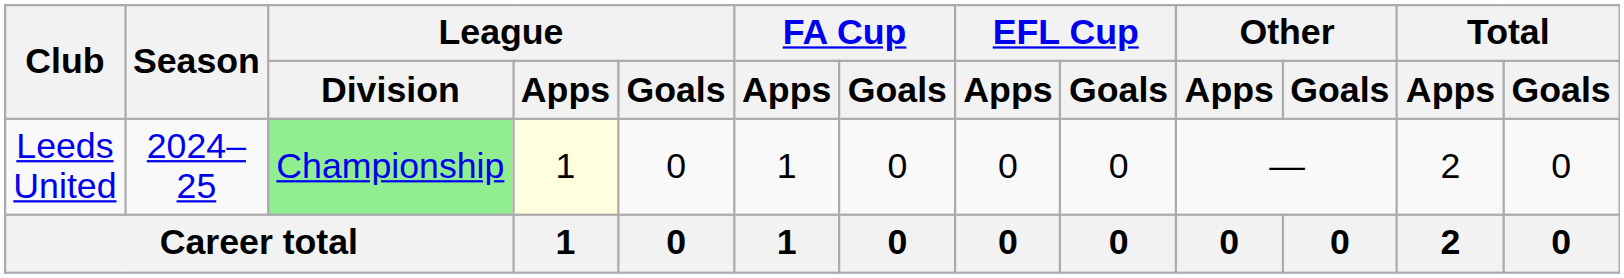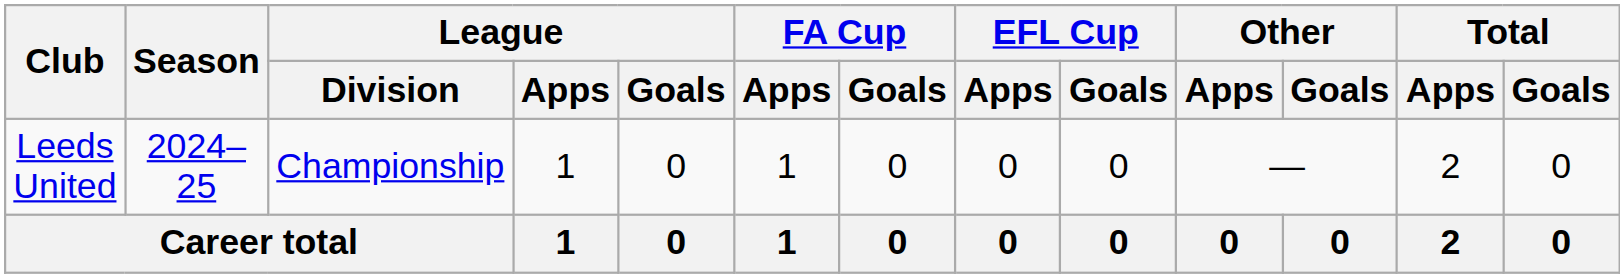(390, 166) lightgreen background -> (390, 166) no background
(565, 166) lightyellow background -> (565, 166) no background
